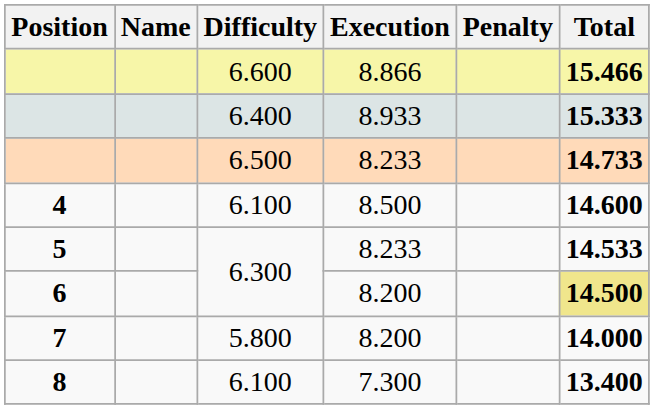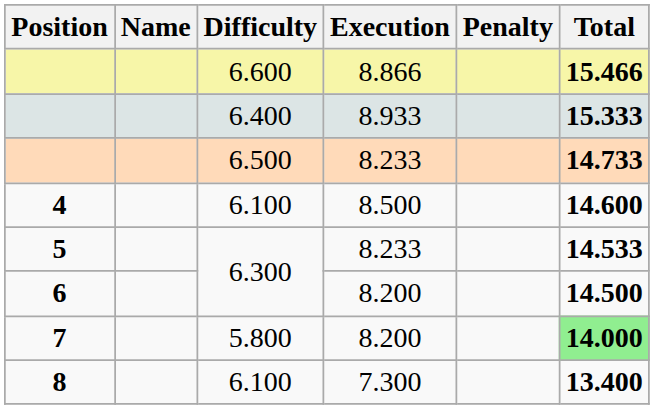(604, 293) khaki background -> (604, 293) no background
(604, 337) no background -> (604, 337) lightgreen background
